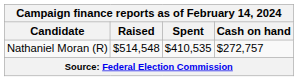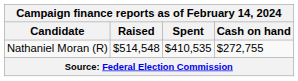(240, 48) $272,757 -> (240, 48) $272,755
